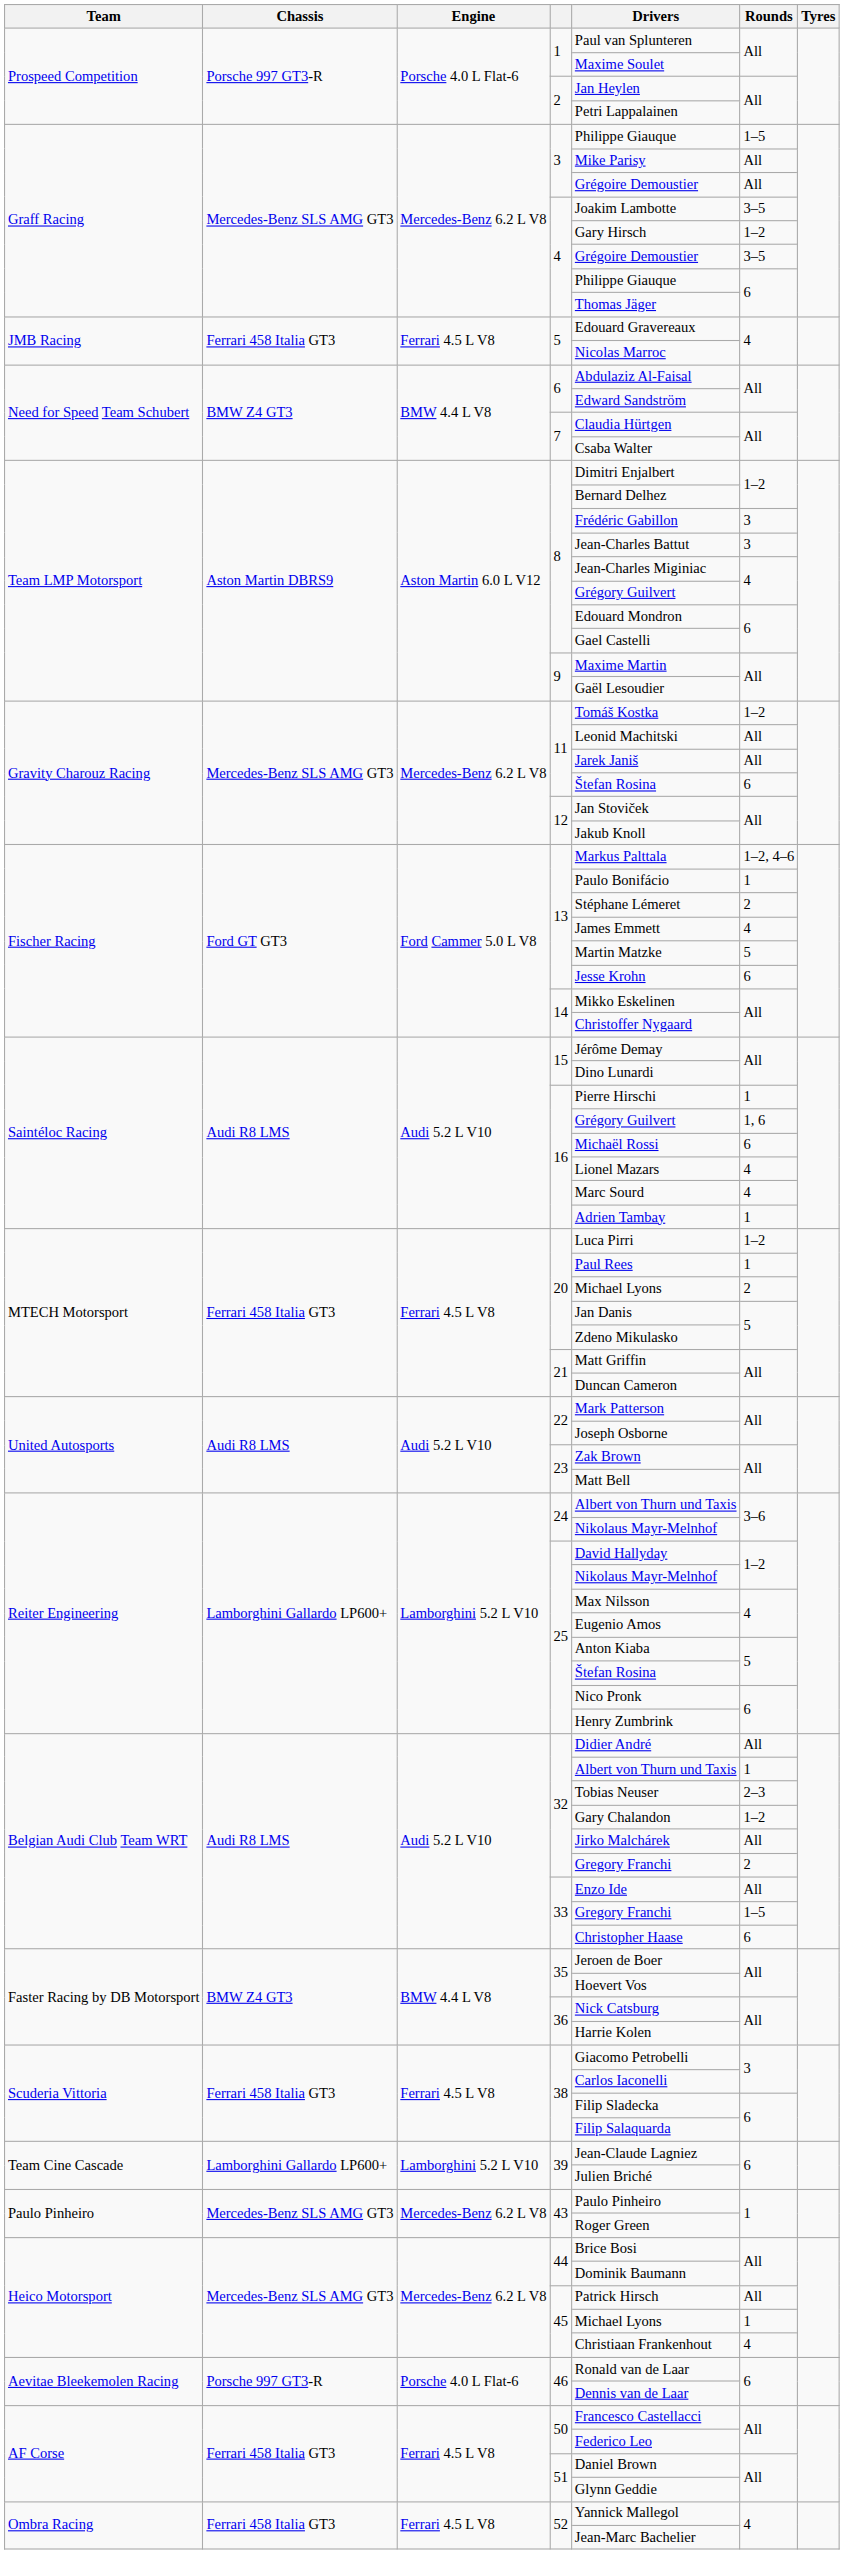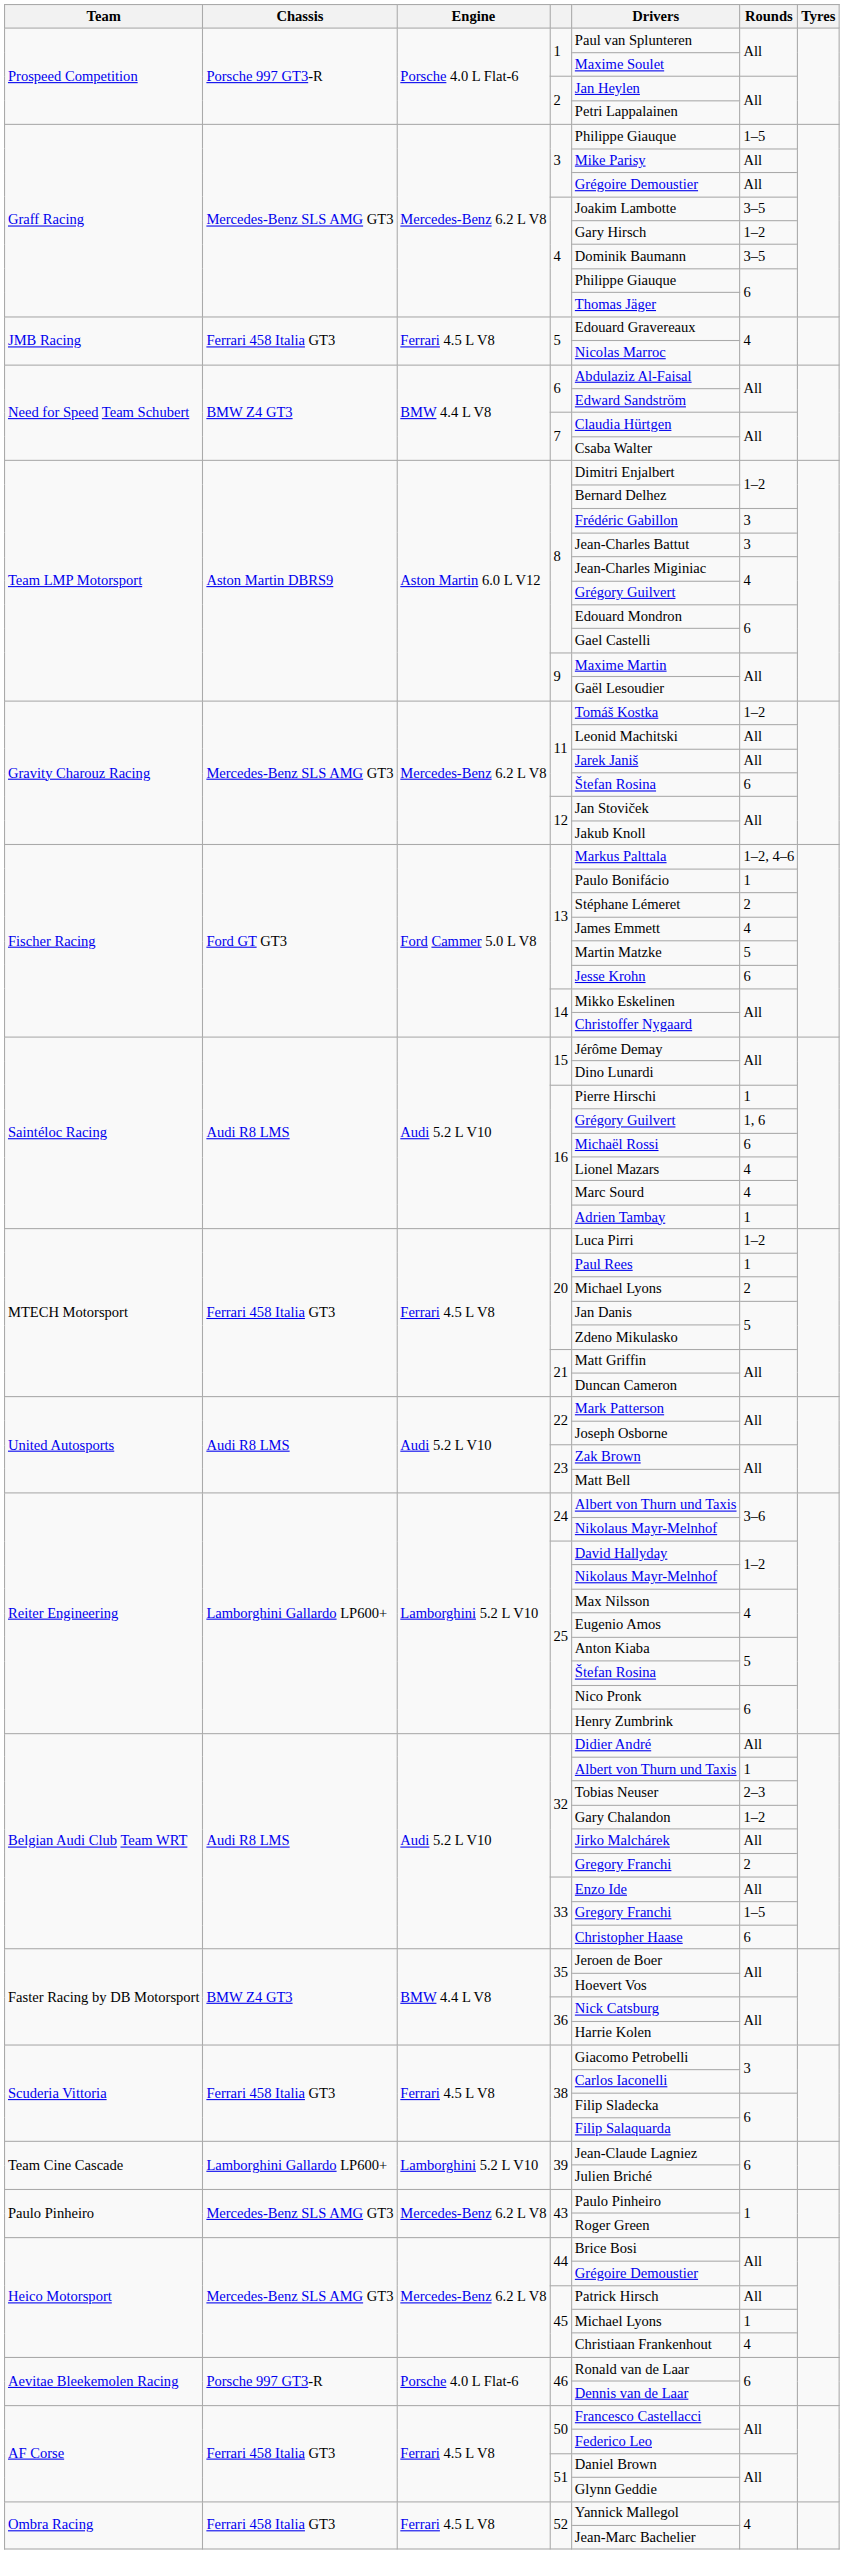(636, 256) Grégoire Demoustier -> (630, 256) Dominik Baumann
(630, 2272) Dominik Baumann -> (636, 2272) Grégoire Demoustier
